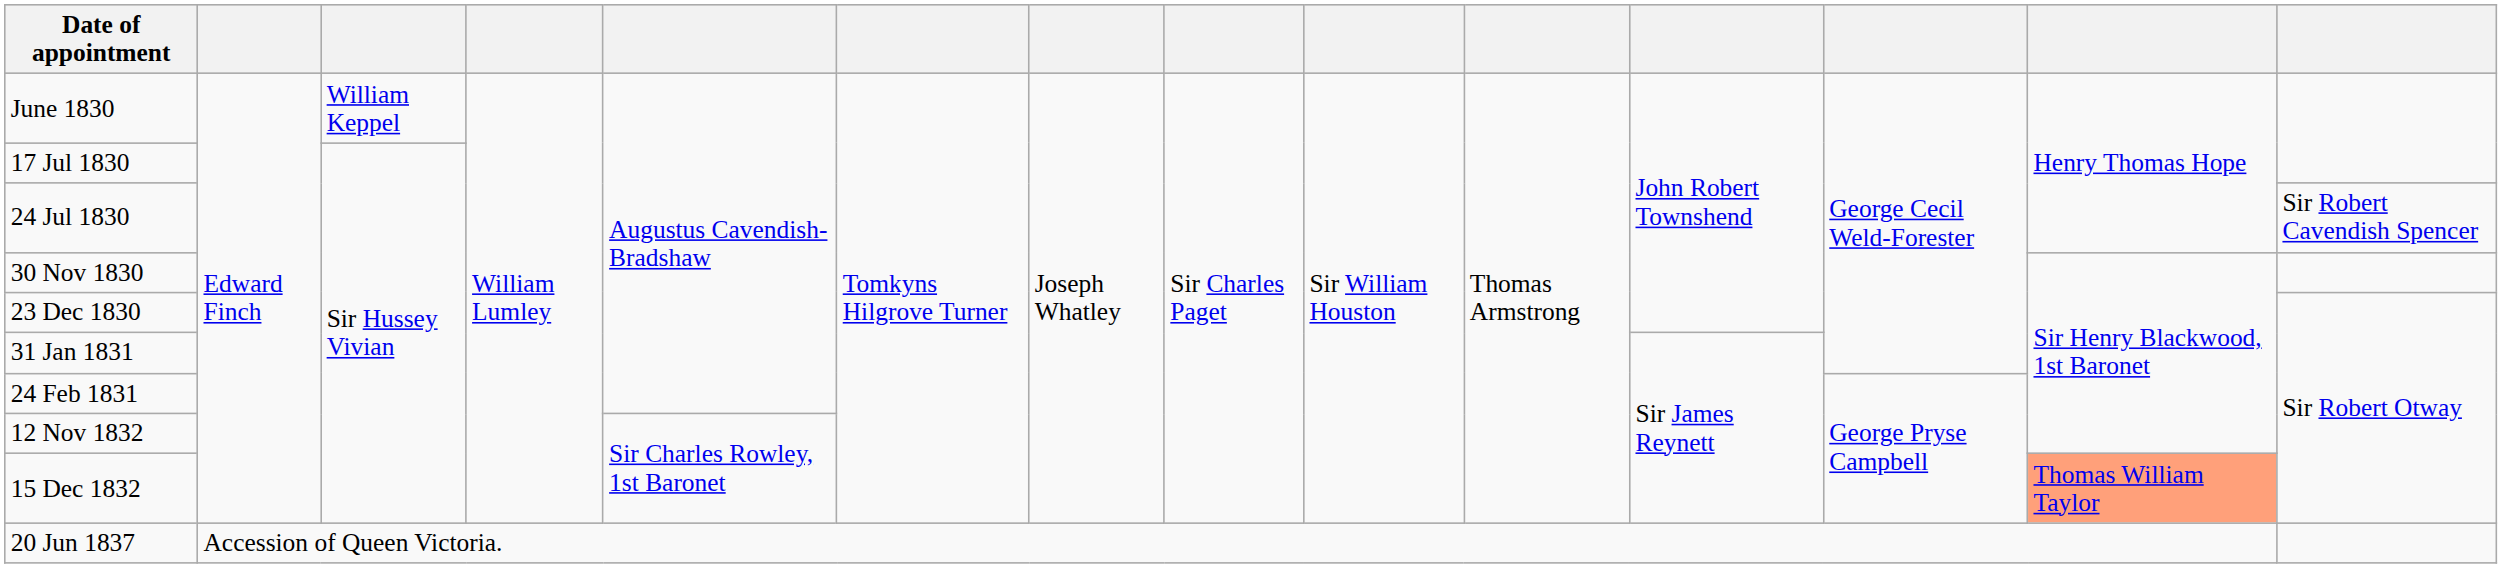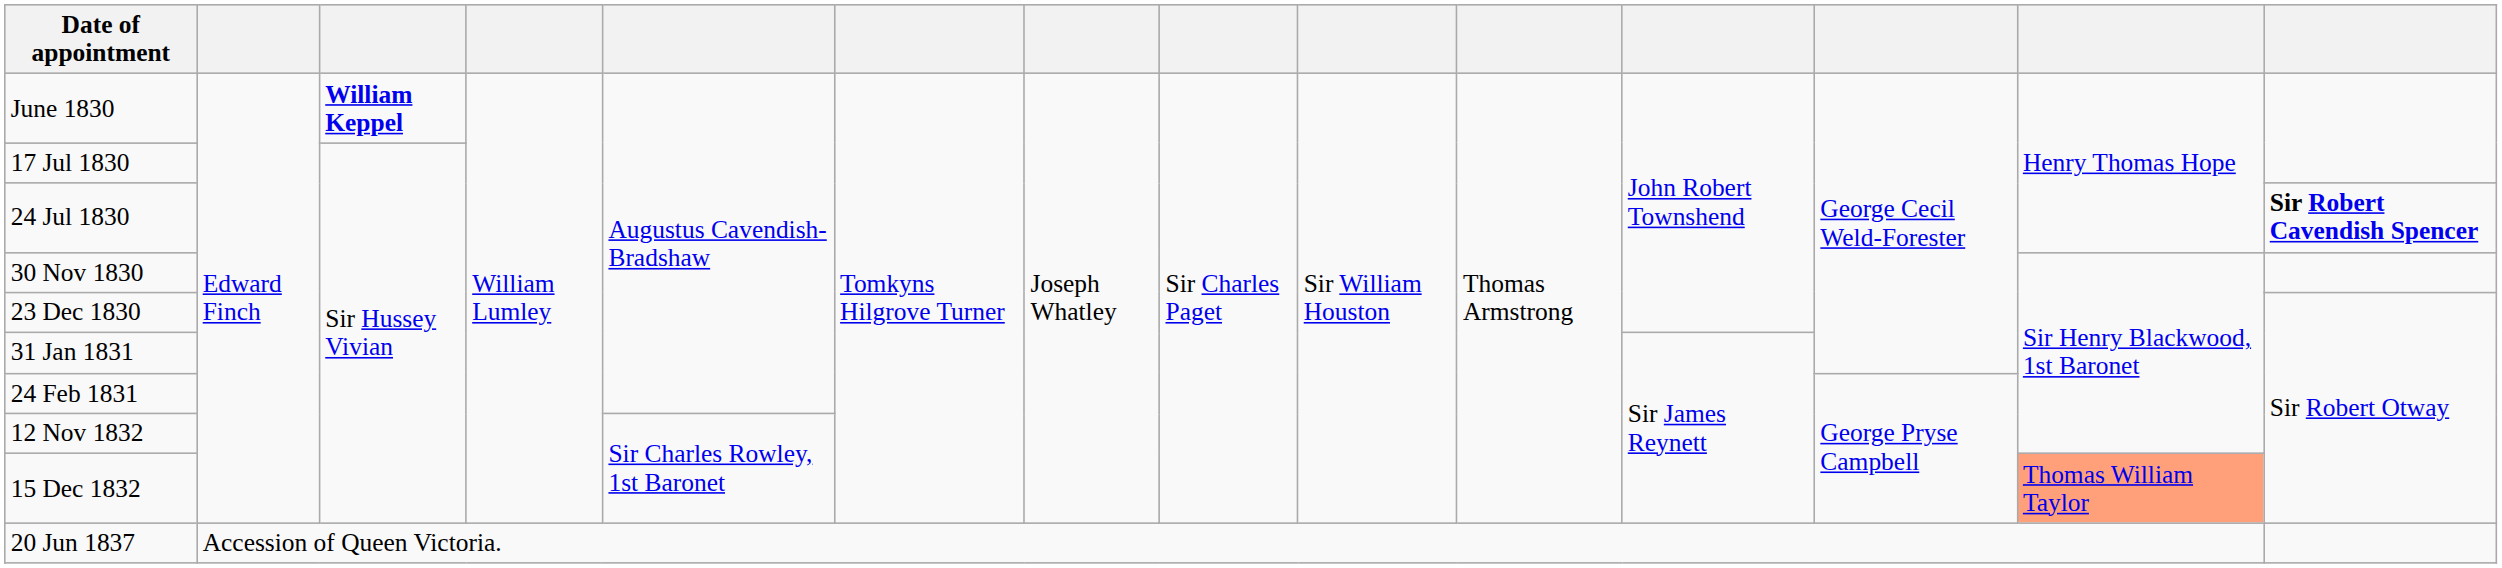(368, 107) normal -> (369, 107) bold
(2380, 217) normal -> (2374, 217) bold
